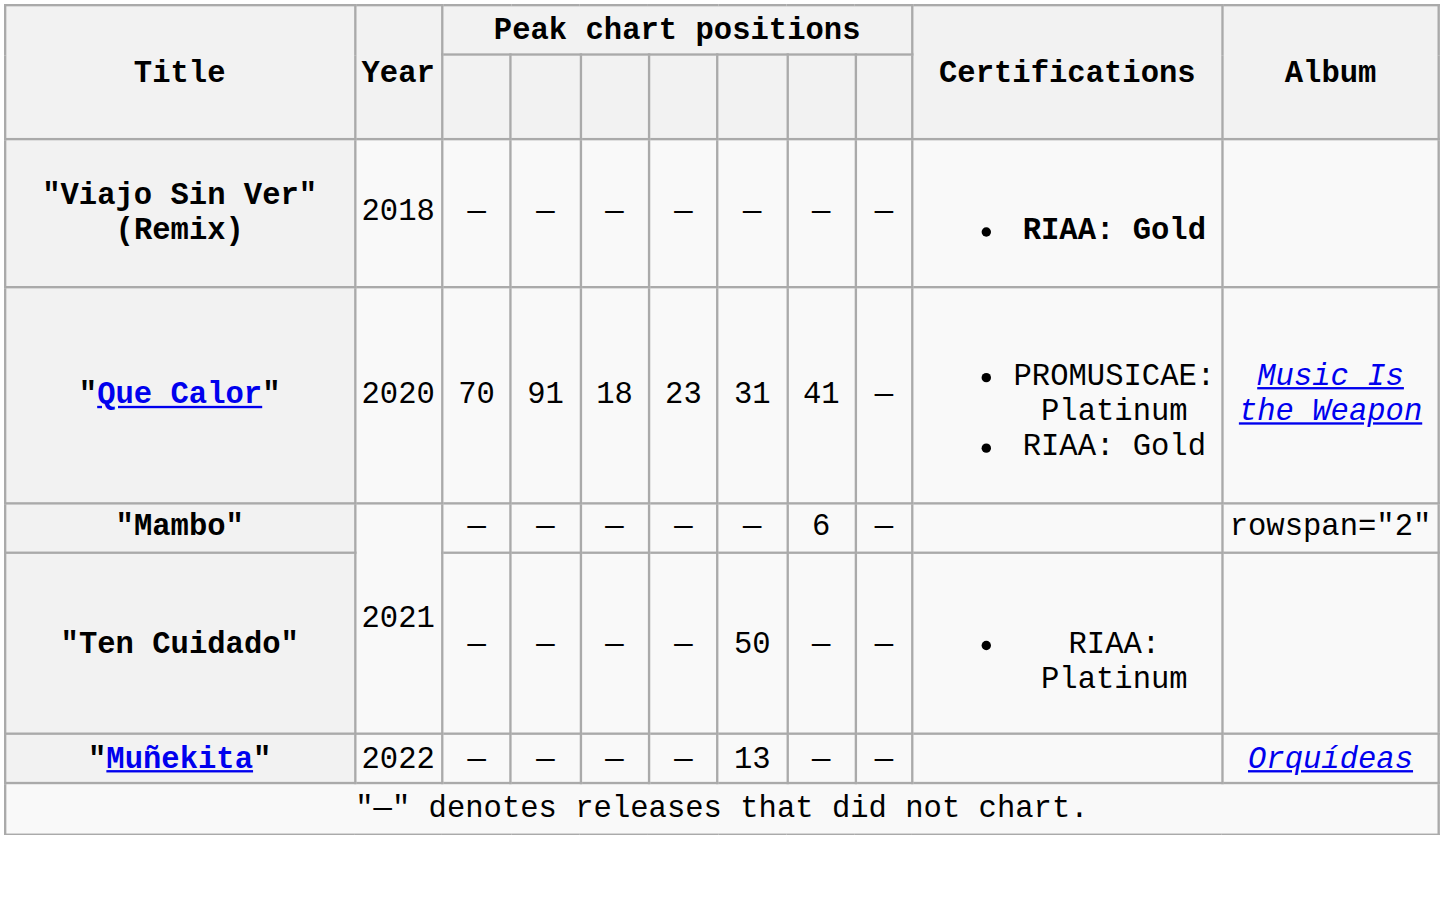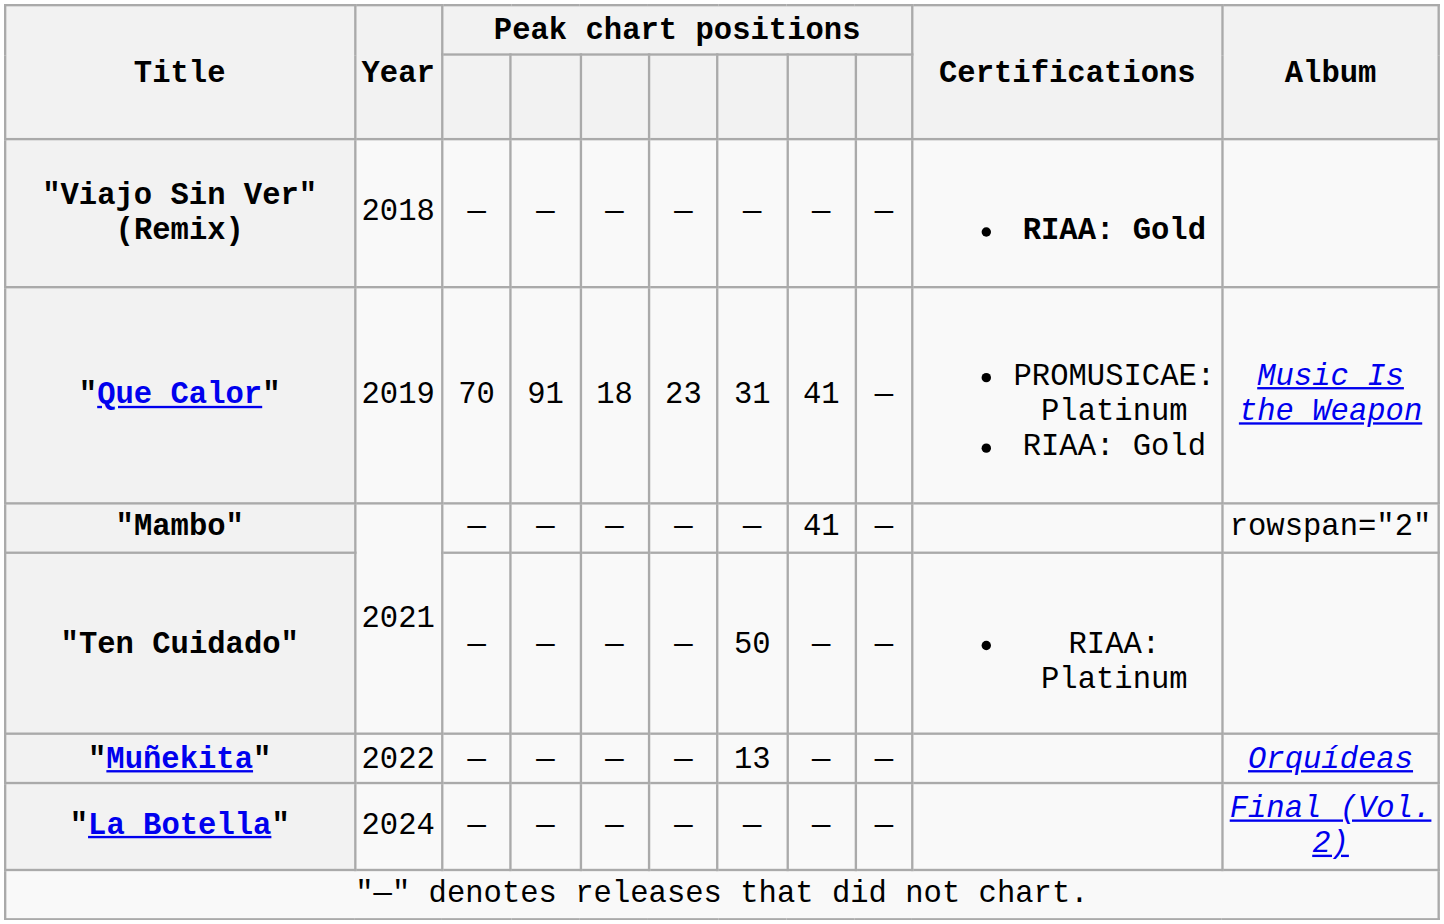(398, 394) 2020 -> (398, 394) 2019
(821, 528) 6 -> (821, 528) 41
+ row: (180, 826)
